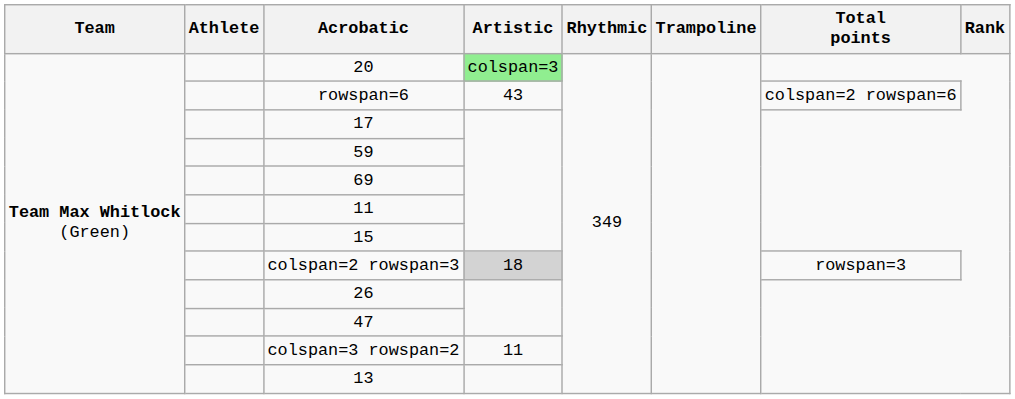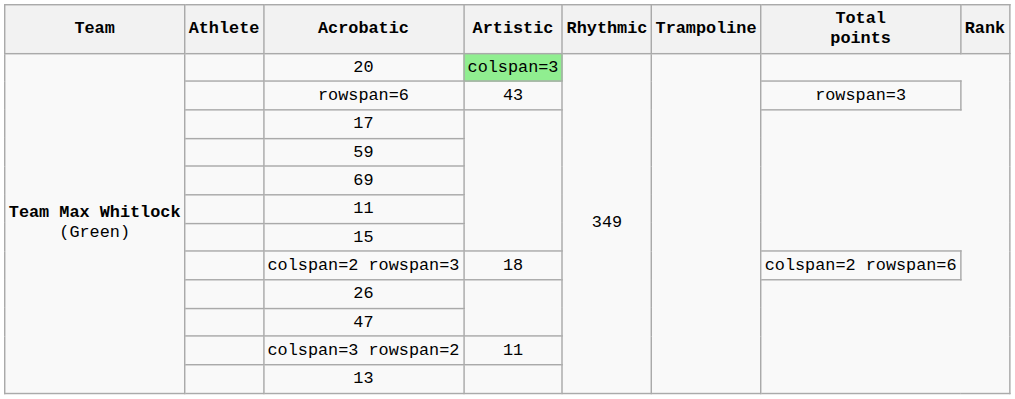(861, 95) colspan=2 rowspan=6 -> (861, 95) rowspan=3
(513, 265) lightgrey background -> (513, 265) no background
(861, 265) rowspan=3 -> (861, 265) colspan=2 rowspan=6
